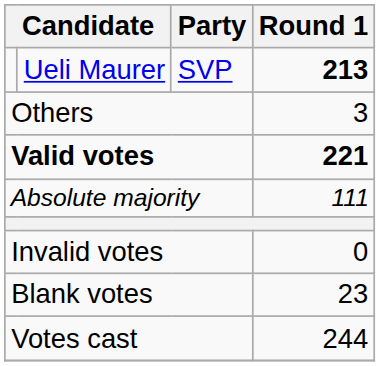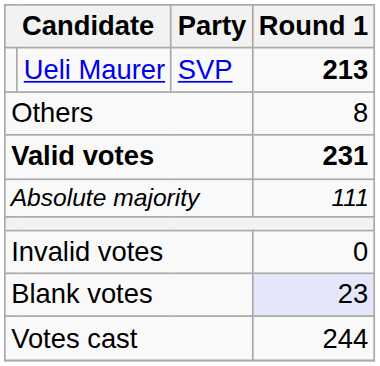(361, 112) 3 -> (361, 112) 8
(345, 156) 221 -> (345, 156) 231
(353, 294) no background -> (353, 294) lavender background
